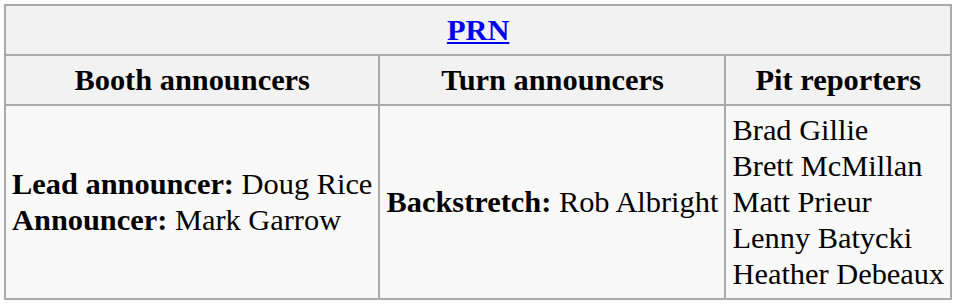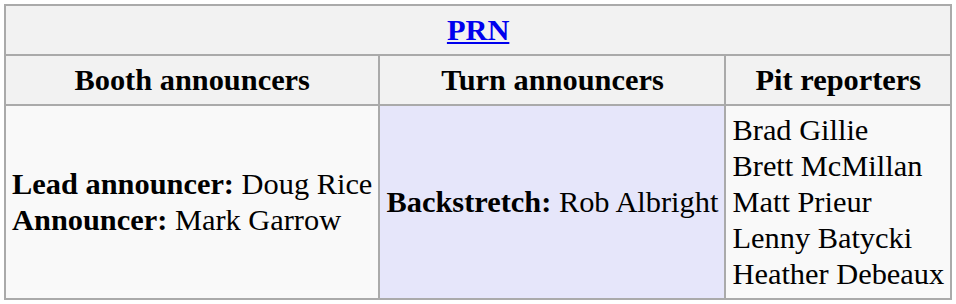(552, 202) no background -> (552, 202) lavender background
